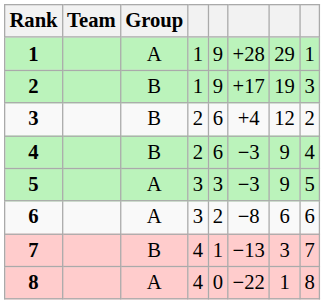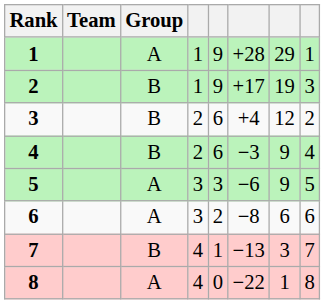(249, 184) −3 -> (249, 184) −6
